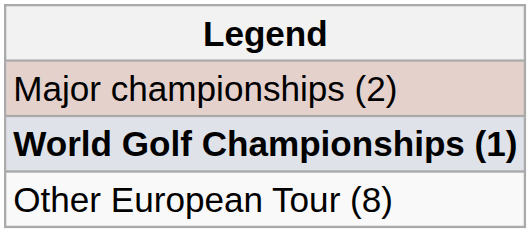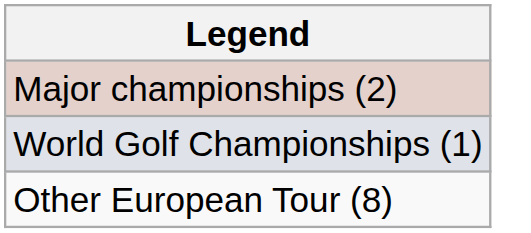(265, 144) bold -> (248, 144) normal
